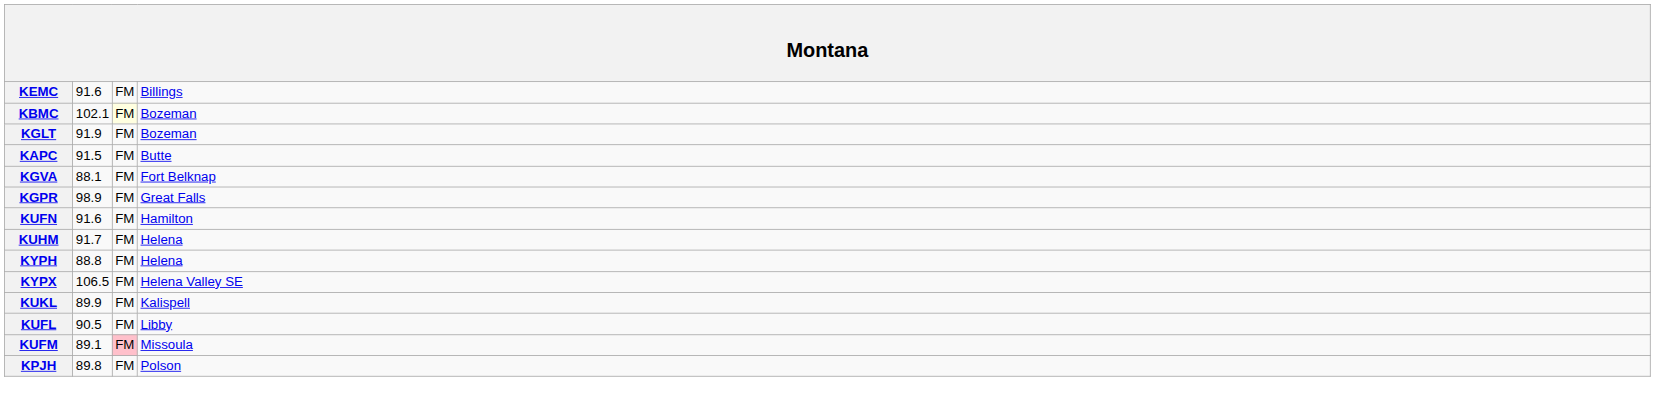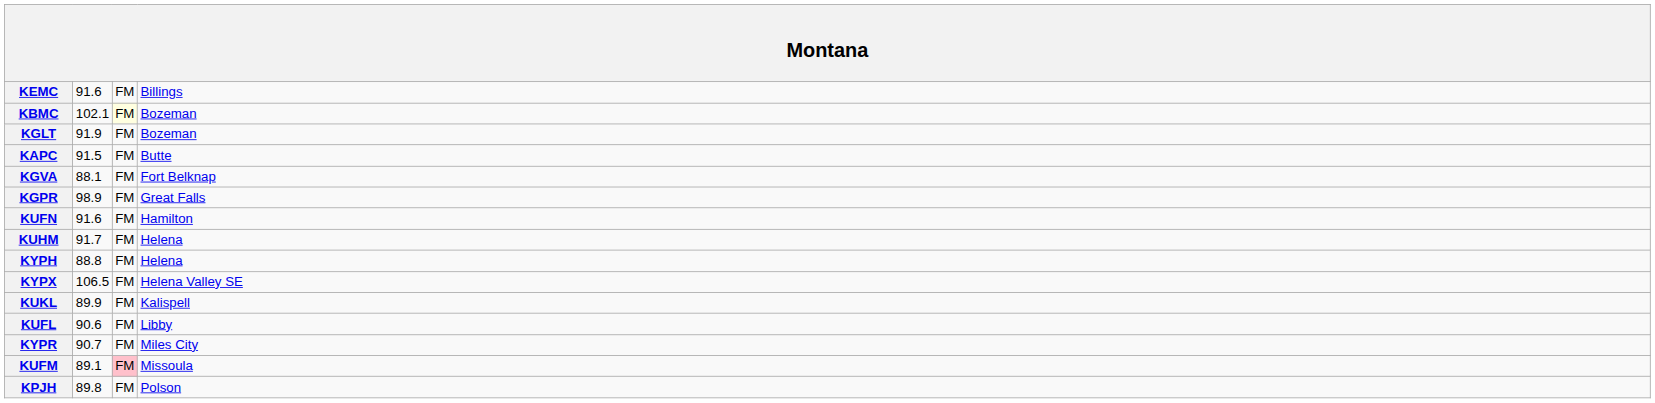(89, 324) 90.5 -> (89, 324) 90.6
+ row: (39, 345)
